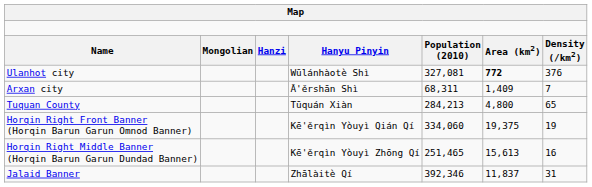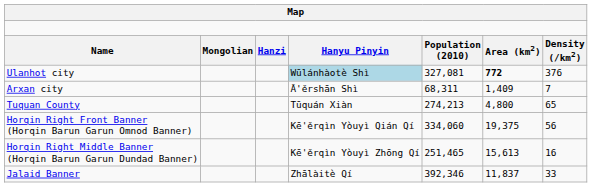(330, 73) no background -> (330, 73) lightblue background
(444, 104) 284,213 -> (444, 104) 274,213
(551, 125) 19 -> (551, 125) 56
(551, 174) 31 -> (551, 174) 33
